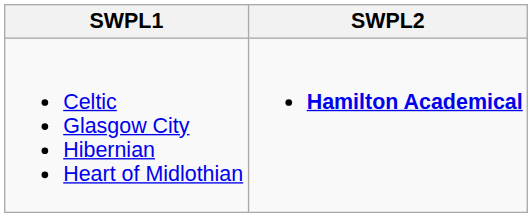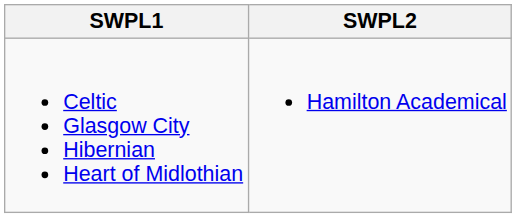(388, 101) bold -> (380, 101) normal
